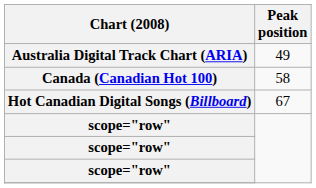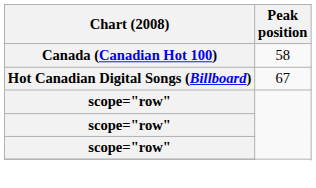- row: (130, 55)
